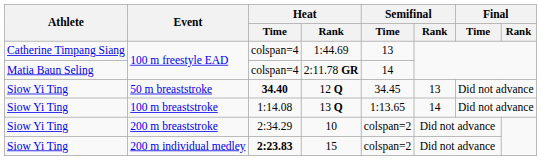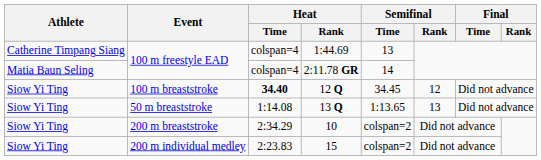(171, 89) 50 m breaststroke -> (174, 89) 100 m breaststroke
(435, 89) 13 -> (435, 89) 12
(174, 108) 100 m breaststroke -> (171, 108) 50 m breaststroke
(435, 108) 14 -> (435, 108) 13
(275, 146) bold -> (275, 146) normal
